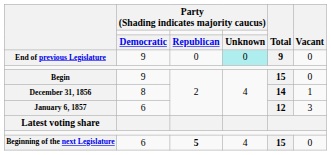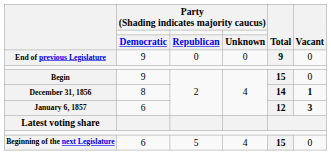(245, 57) paleturquoise background -> (245, 57) no background
(310, 92) normal -> (310, 92) bold
(310, 107) normal -> (310, 107) bold
(196, 142) bold -> (196, 142) normal
